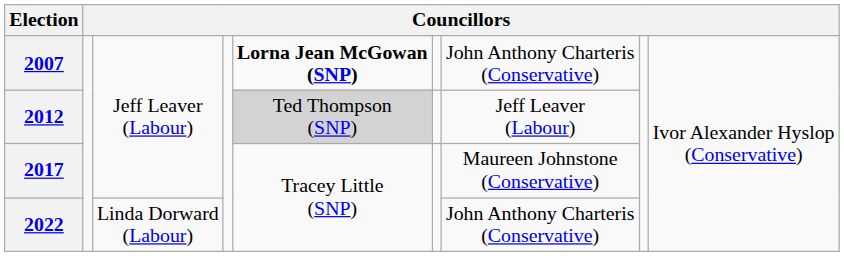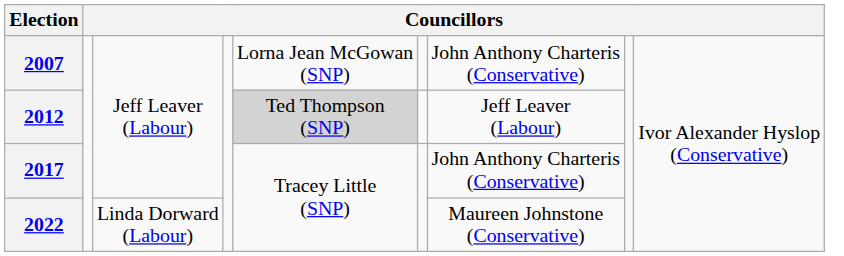(332, 62) bold -> (325, 62) normal
(540, 170) Maureen Johnstone (Conservative) -> (526, 170) John Anthony Charteris (Conservative)
(540, 224) John Anthony Charteris (Conservative) -> (526, 224) Maureen Johnstone (Conservative)
